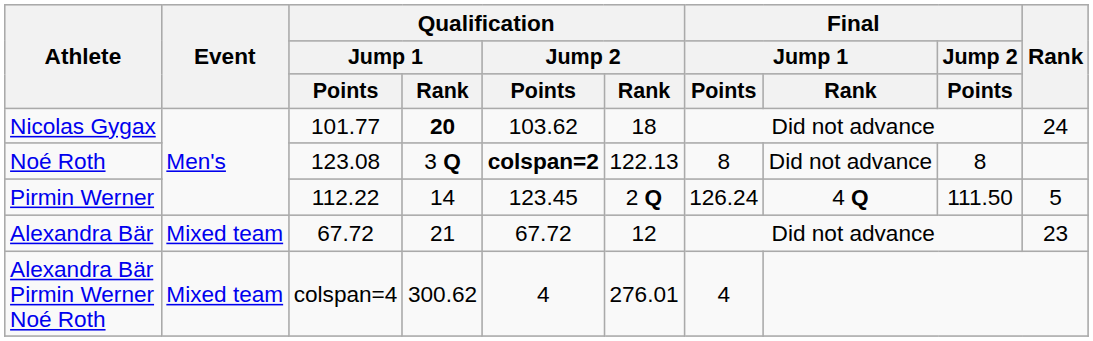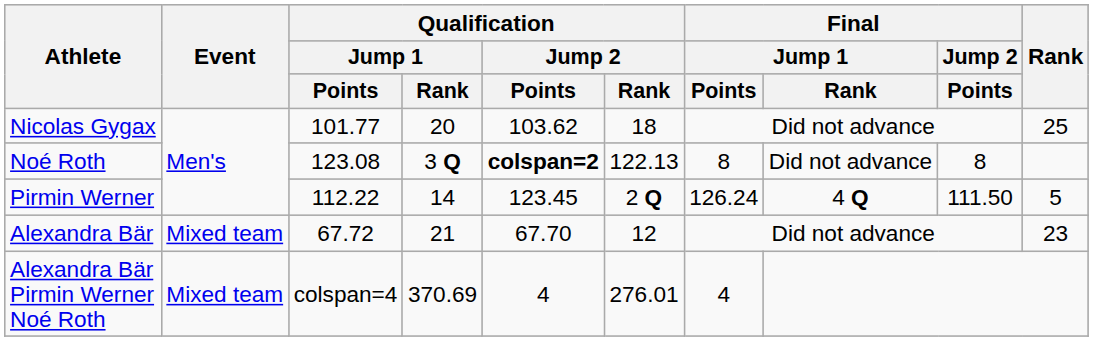(443, 126) bold -> (443, 126) normal
(1056, 126) 24 -> (1056, 126) 25
(543, 233) 67.72 -> (543, 233) 67.70
(443, 294) 300.62 -> (443, 294) 370.69
